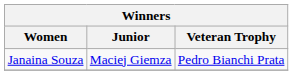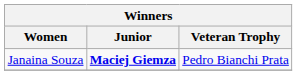(131, 59) normal -> (133, 59) bold
